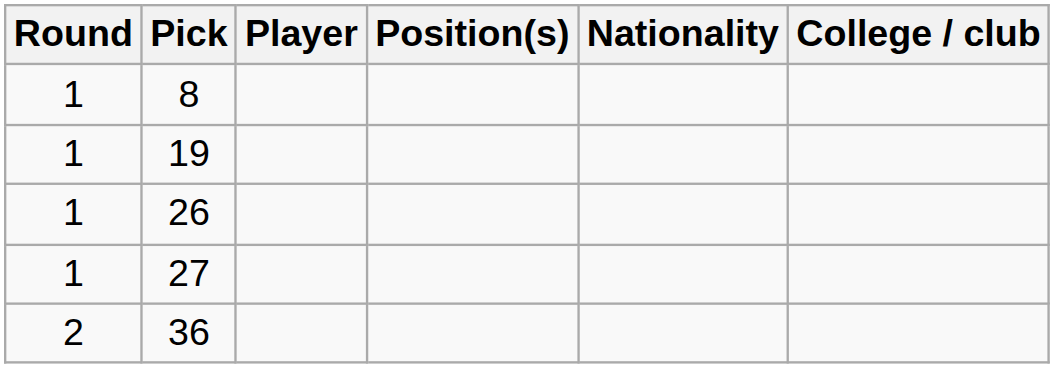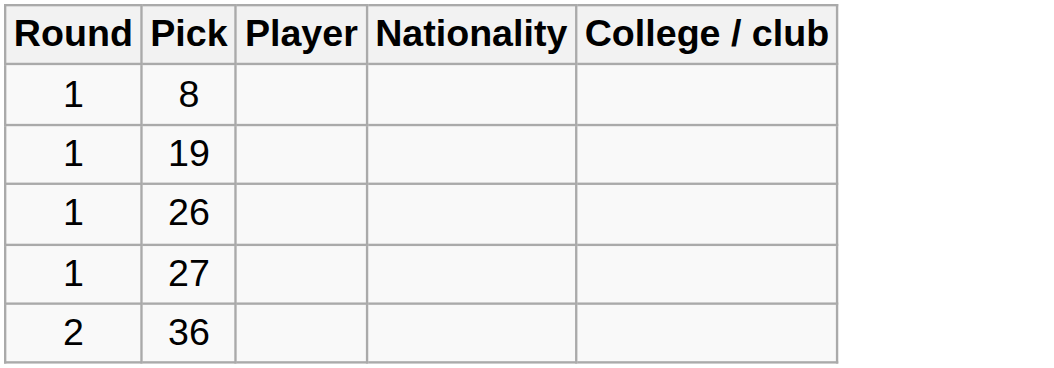- column: (472, 34)
